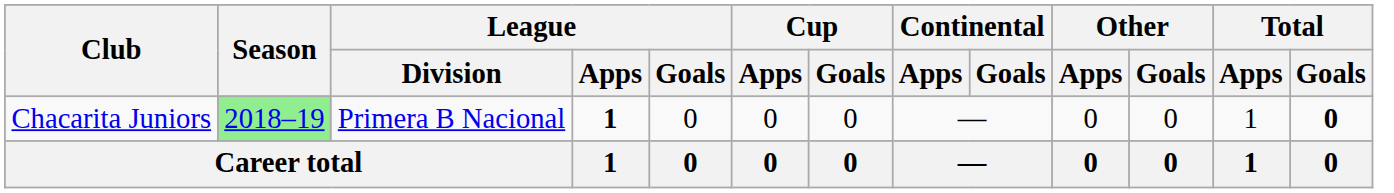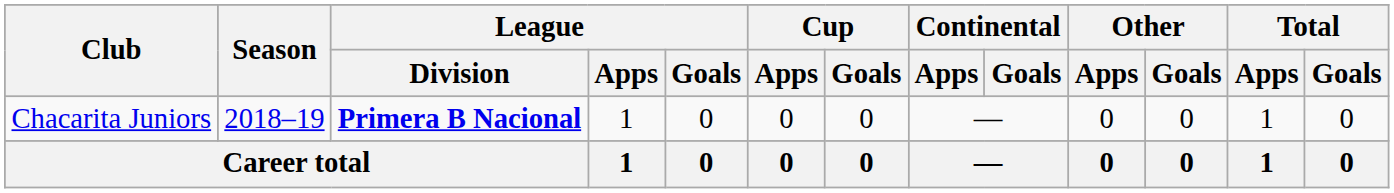(274, 118) lightgreen background -> (274, 118) no background
(452, 118) normal -> (459, 118) bold
(610, 118) bold -> (626, 118) normal
(1331, 118) bold -> (1347, 118) normal
